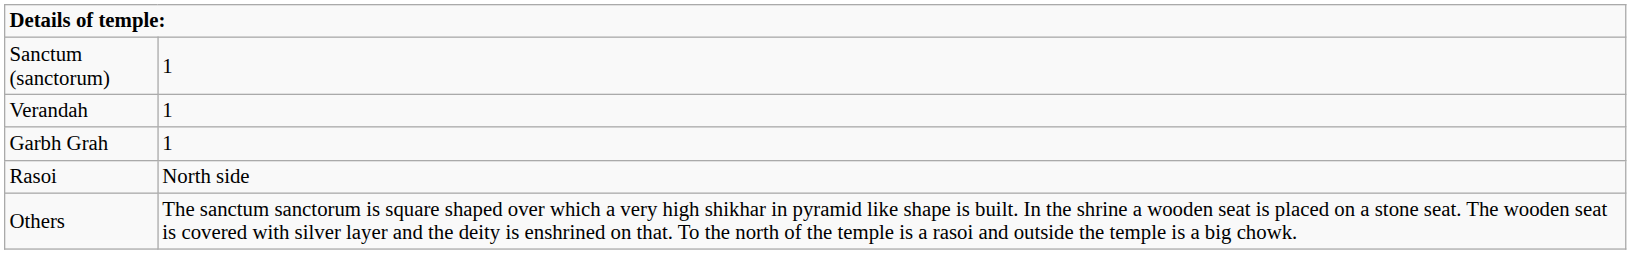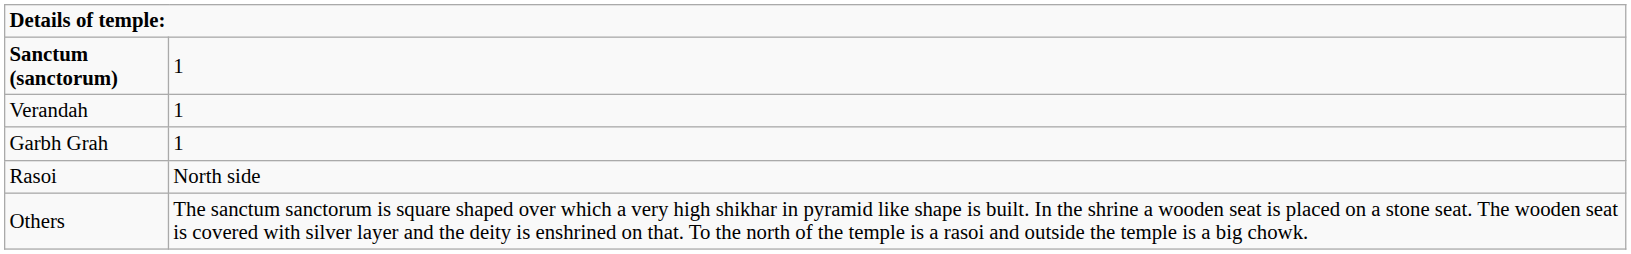(60, 65) normal -> (64, 65) bold
